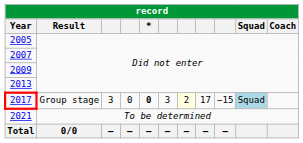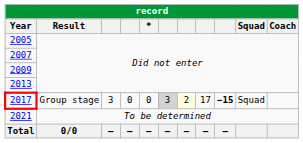(149, 101) bold -> (149, 101) normal
(168, 101) no background -> (168, 101) lightgrey background
(225, 101) normal -> (225, 101) bold
(251, 101) lightblue background -> (251, 101) no background
